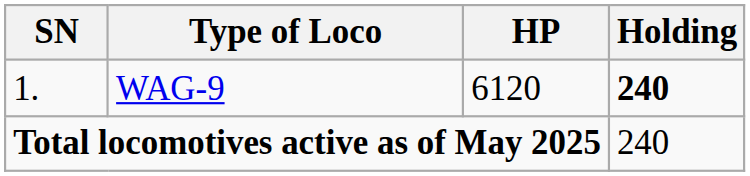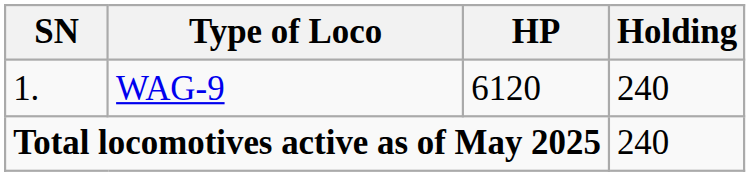(643, 87) bold -> (643, 87) normal
